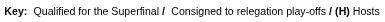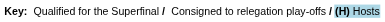(357, 11) no background -> (357, 11) lightblue background
